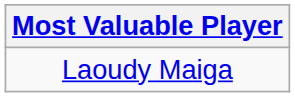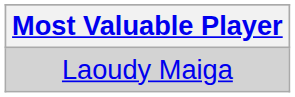(147, 69) no background -> (147, 69) lightgrey background
